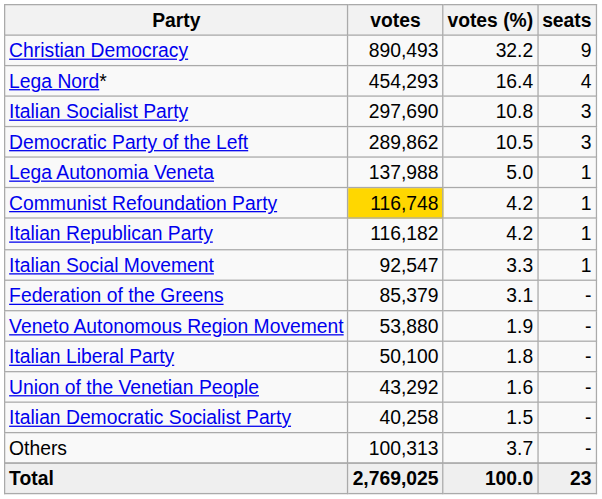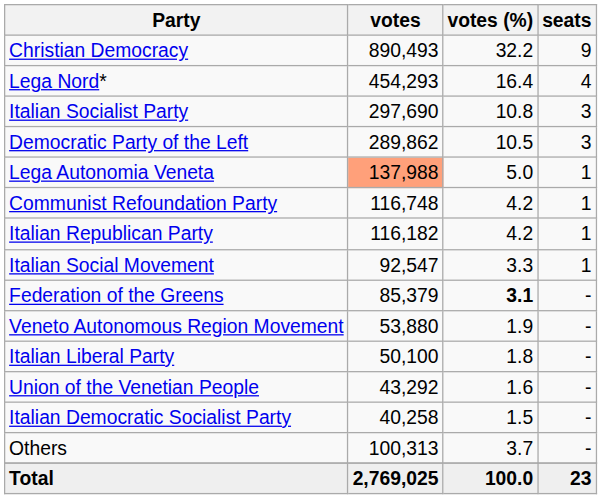(404, 173) no background -> (404, 173) lightsalmon background
(404, 203) gold background -> (404, 203) no background
(520, 295) normal -> (520, 295) bold
